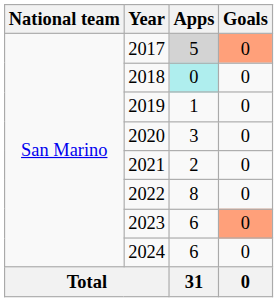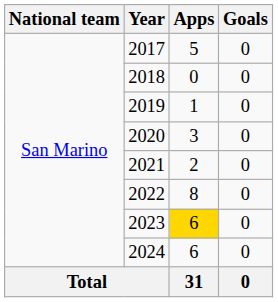(194, 48) lightgrey background -> (194, 48) no background
(245, 48) lightsalmon background -> (245, 48) no background
(194, 77) paleturquoise background -> (194, 77) no background
(194, 223) no background -> (194, 223) gold background
(245, 223) lightsalmon background -> (245, 223) no background
